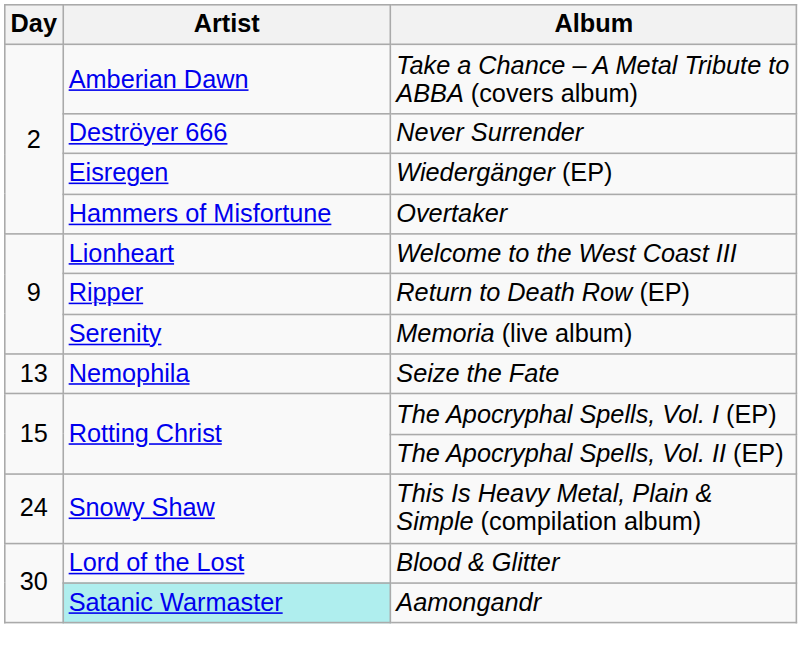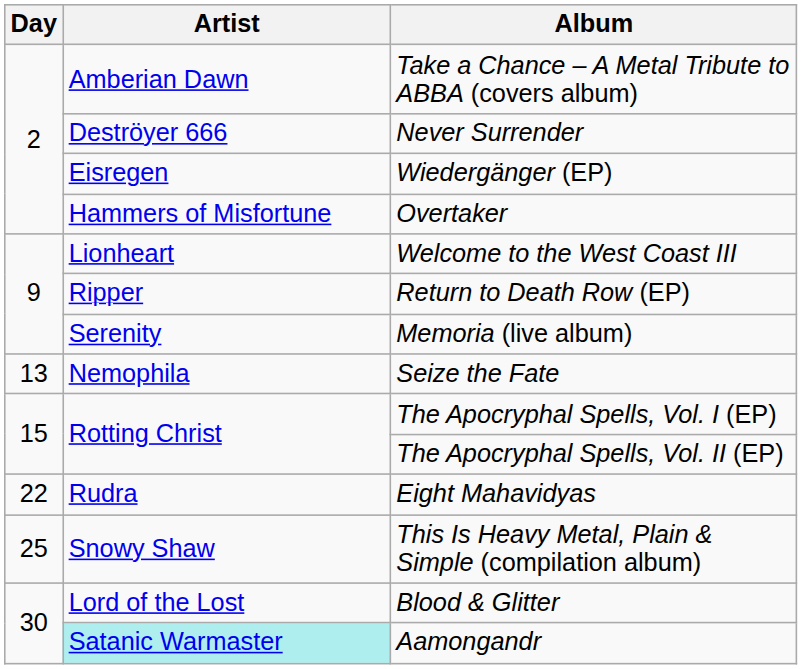+ row: (496, 494)
(34, 508) 24 -> (34, 548) 25
